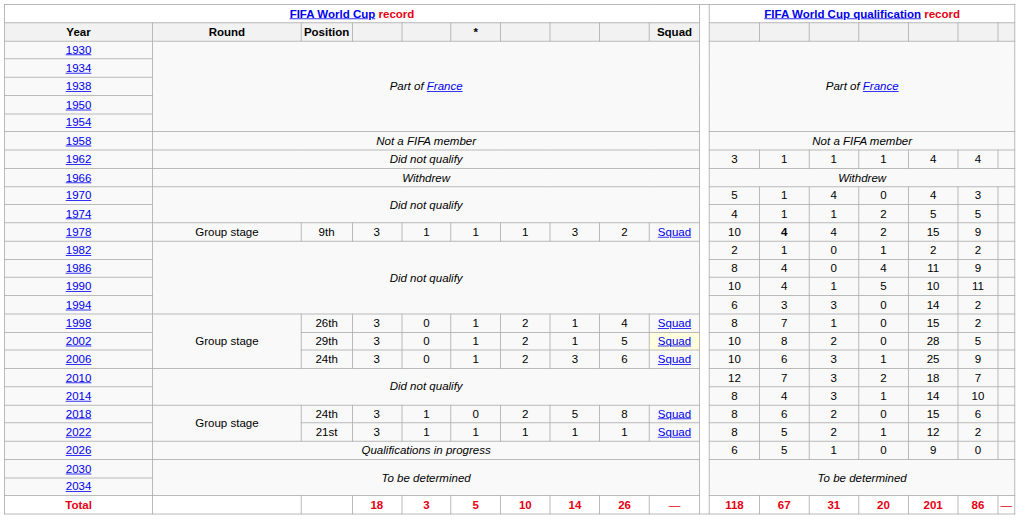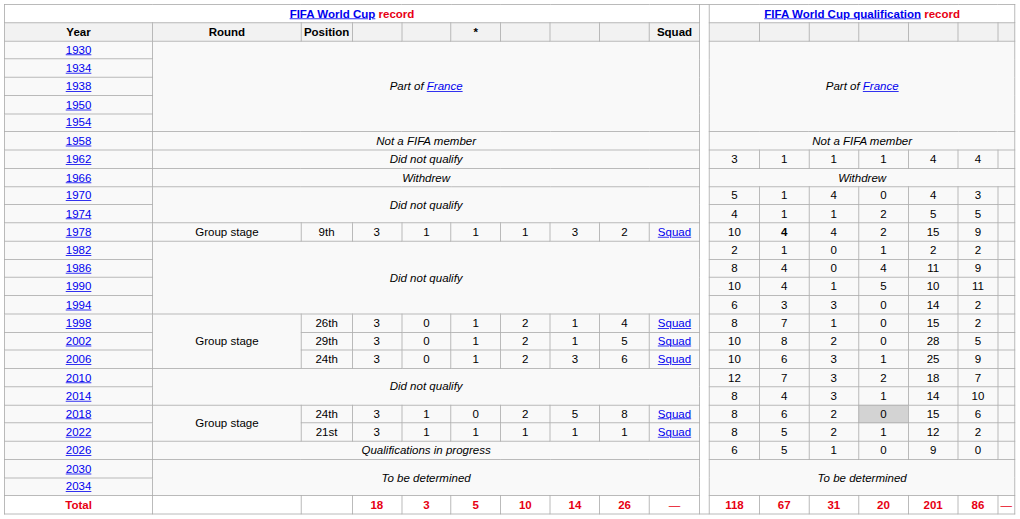(674, 341) lightyellow background -> (674, 341) no background
(883, 414) no background -> (883, 414) lightgrey background
